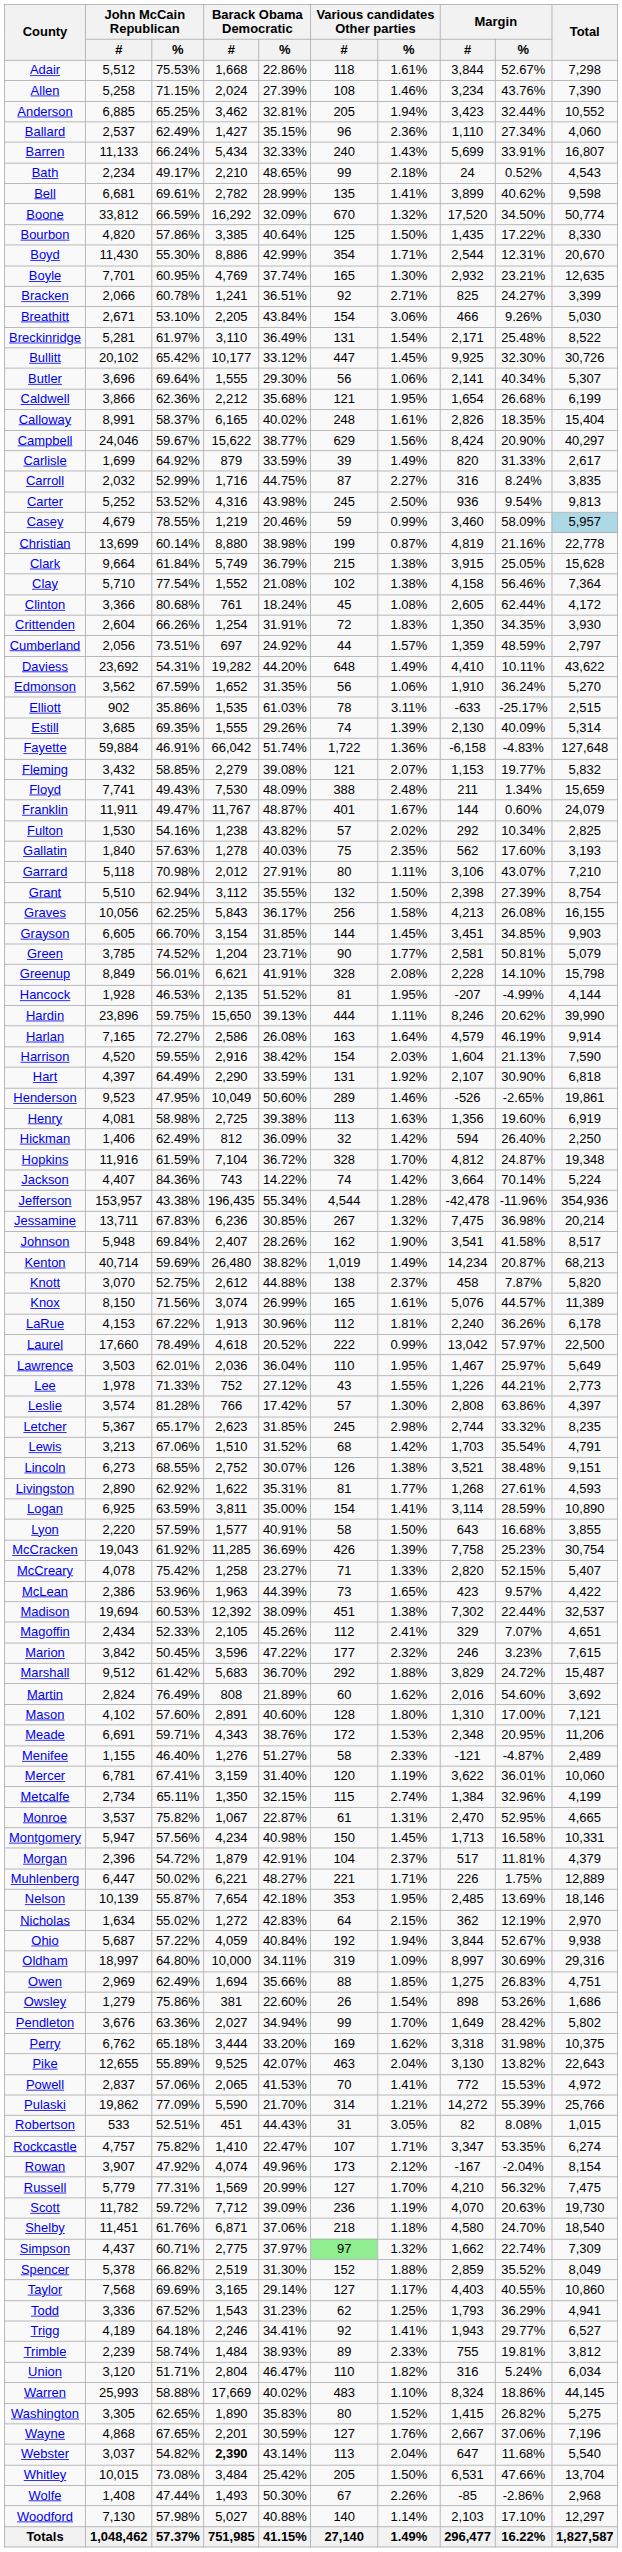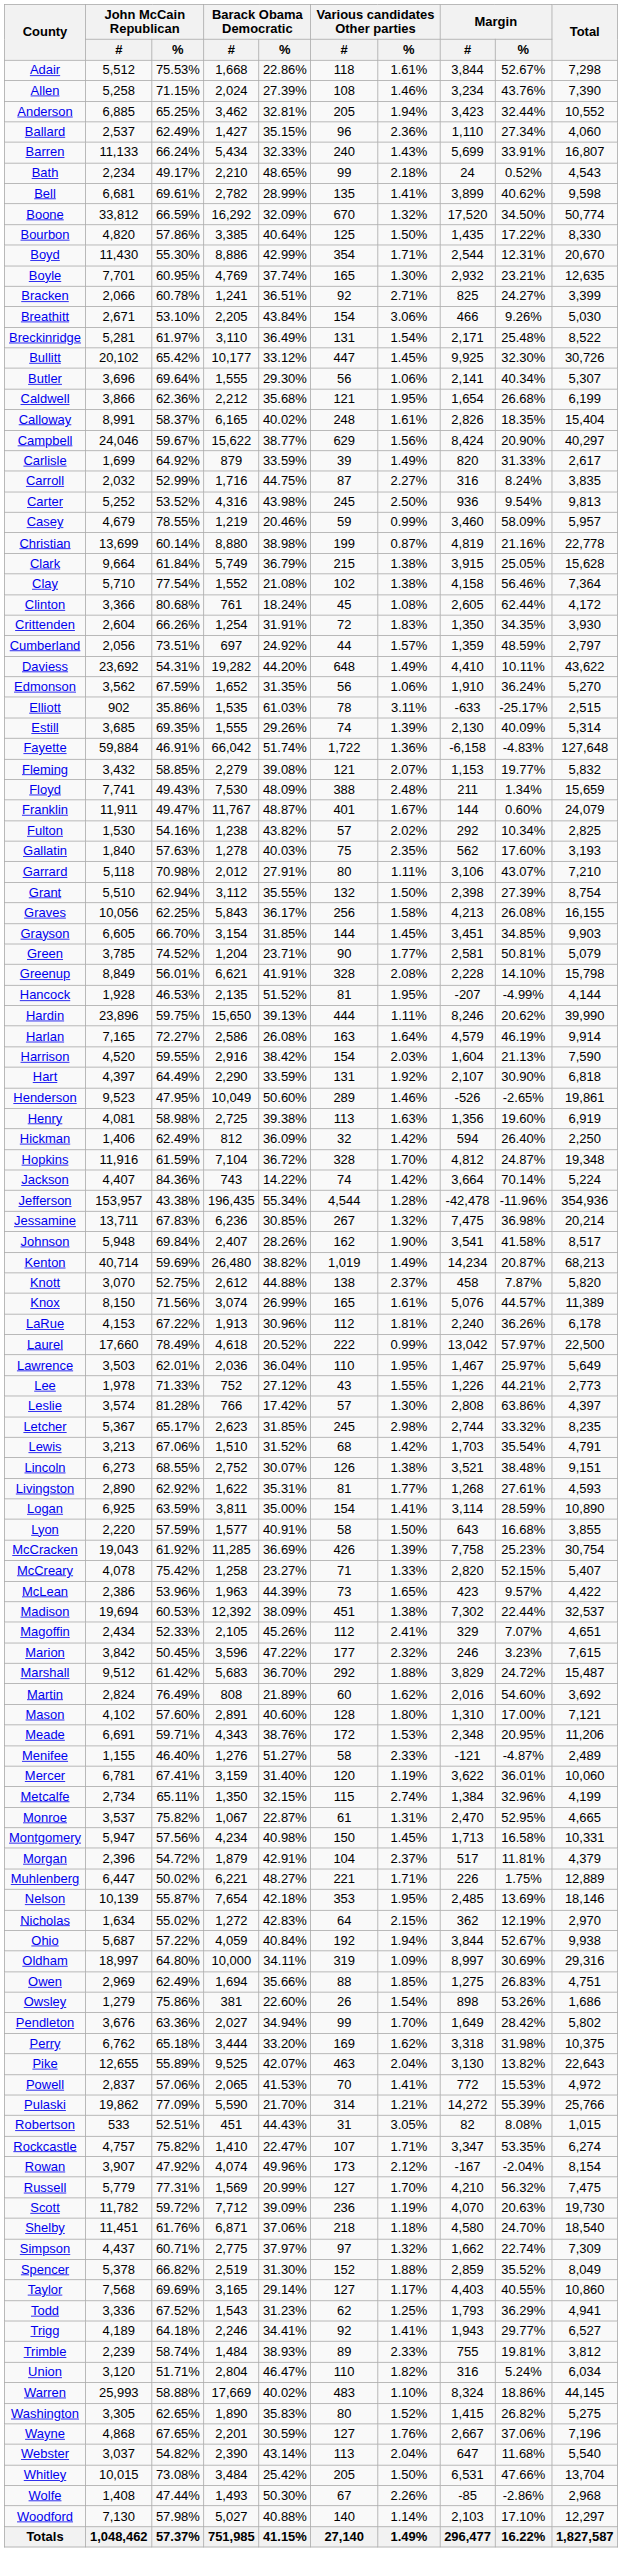(585, 522) lightblue background -> (585, 522) no background
(344, 2249) lightgreen background -> (344, 2249) no background
(231, 2454) bold -> (231, 2454) normal
